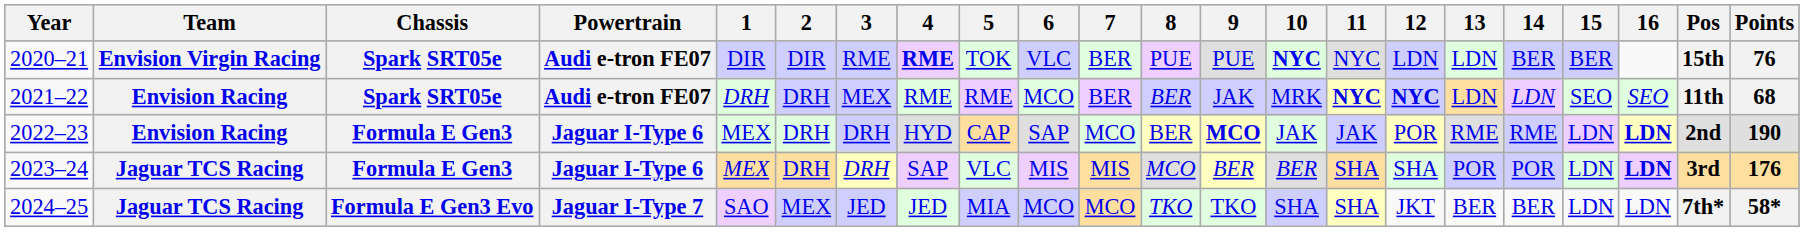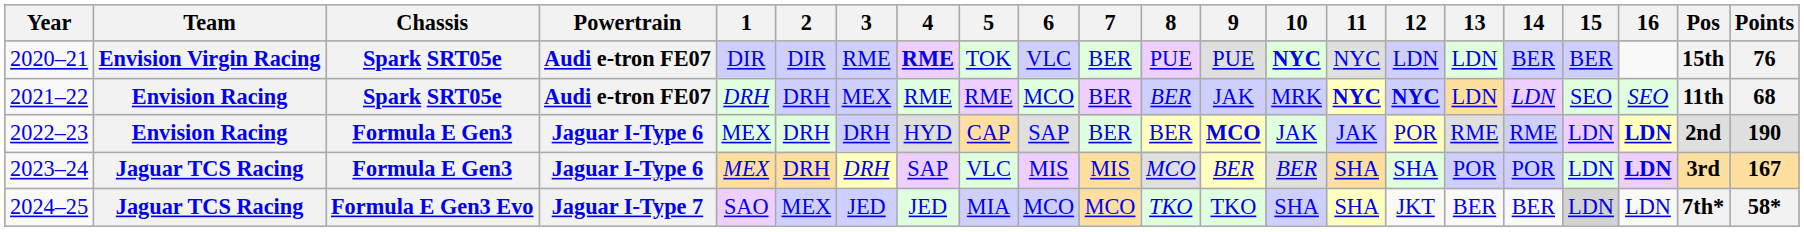(1110, 132) MCO -> (1110, 132) BER
(1765, 169) 176 -> (1765, 169) 167
(1591, 206) no background -> (1591, 206) lightgrey background
